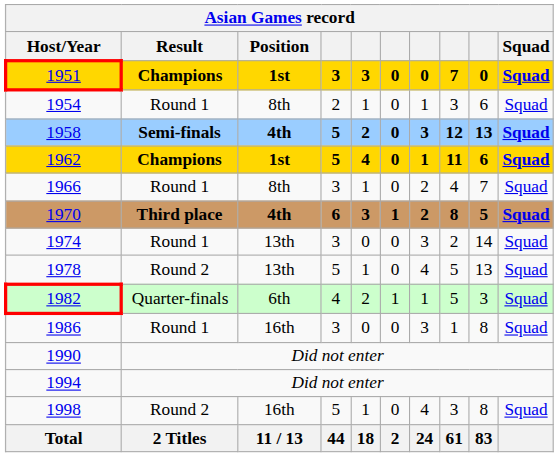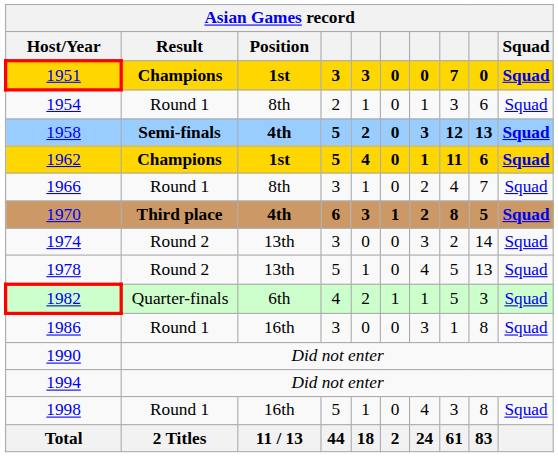(180, 241) Round 1 -> (180, 241) Round 2
(180, 410) Round 2 -> (180, 410) Round 1
